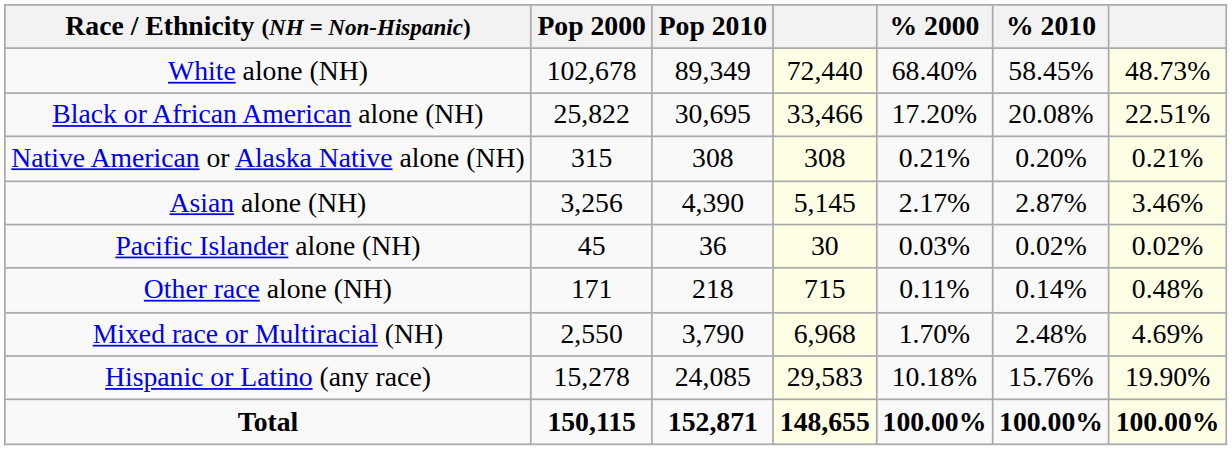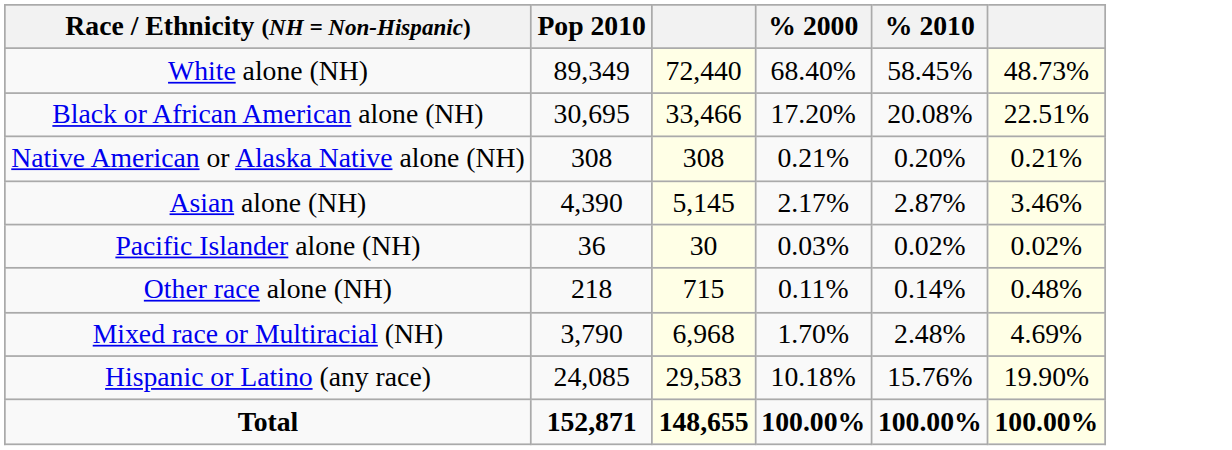- column: (592, 26)
